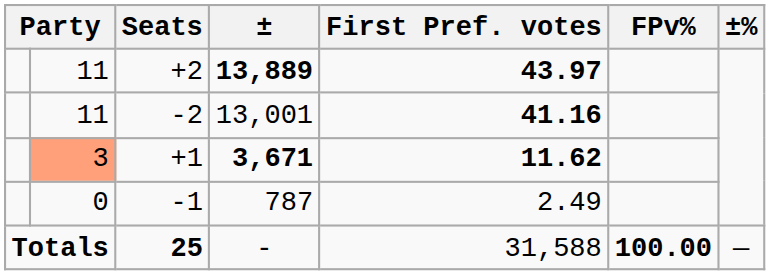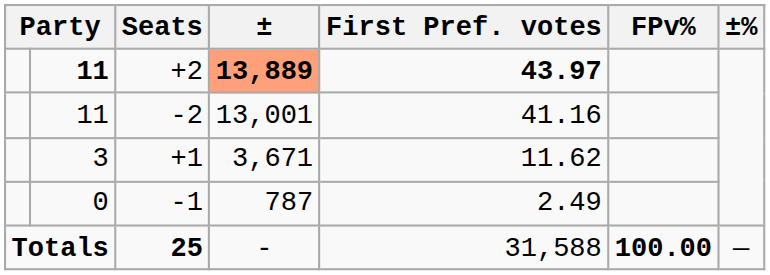(93, 71) normal -> (93, 71) bold
(264, 71) no background -> (264, 71) lightsalmon background
(561, 115) bold -> (561, 115) normal
(101, 159) lightsalmon background -> (101, 159) no background
(273, 159) bold -> (273, 159) normal
(561, 159) bold -> (561, 159) normal
